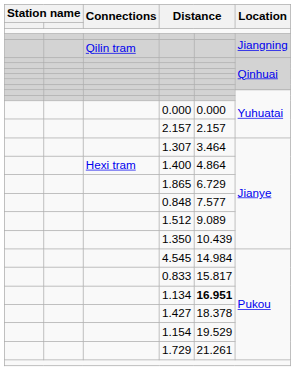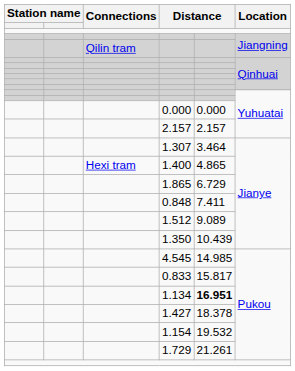(211, 165) 4.864 -> (211, 165) 4.865
(211, 202) 7.577 -> (211, 202) 7.411
(214, 258) 14.984 -> (214, 258) 14.985
(214, 332) 19.529 -> (214, 332) 19.532
